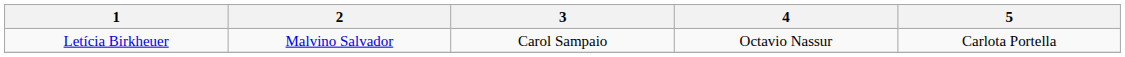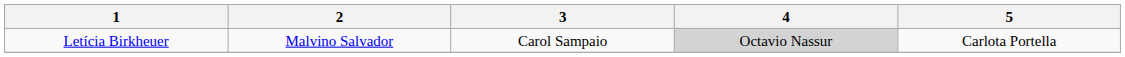(786, 40) no background -> (786, 40) lightgrey background
